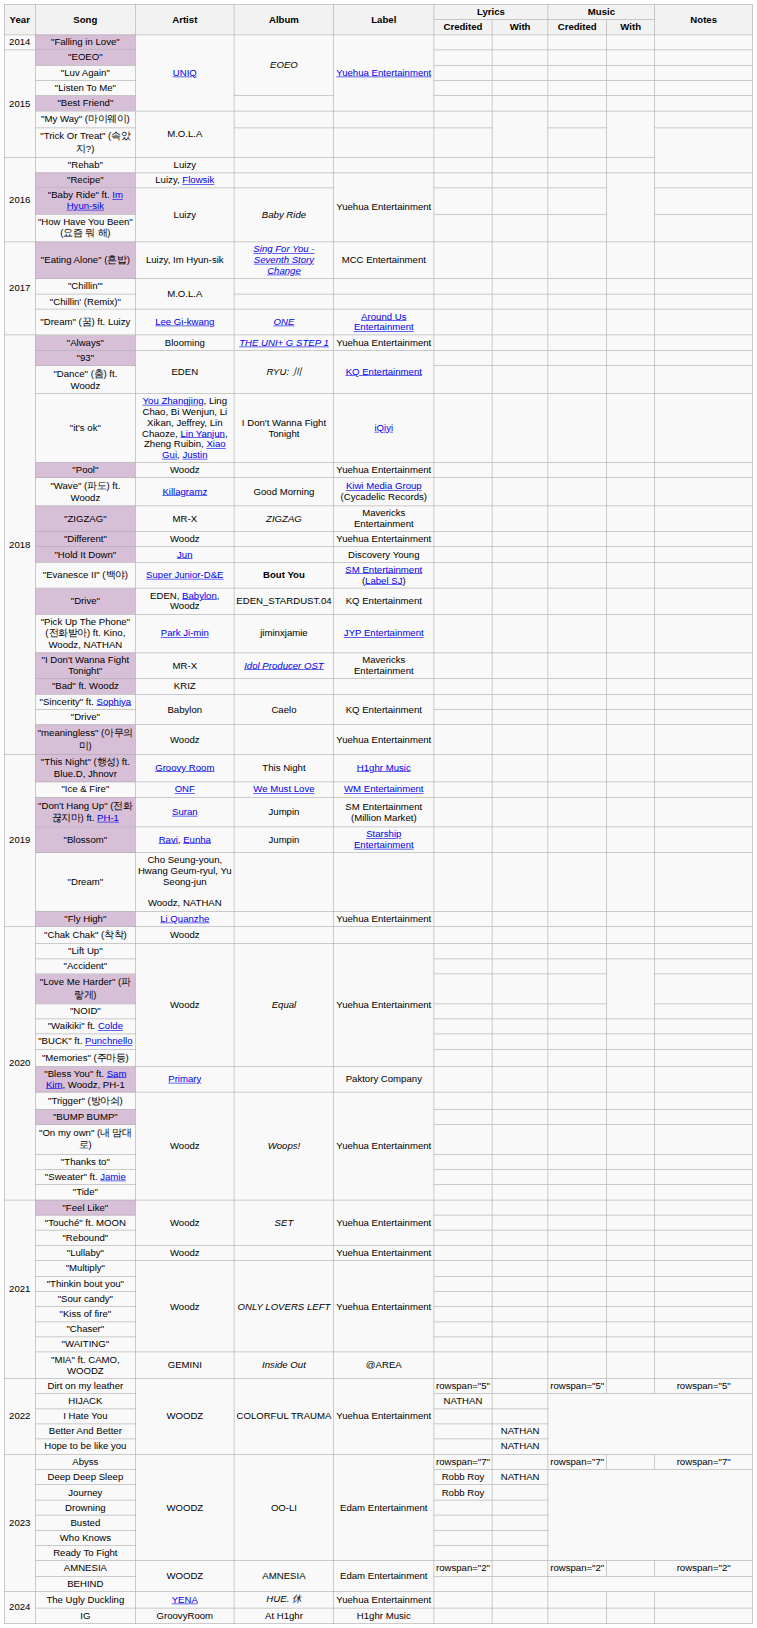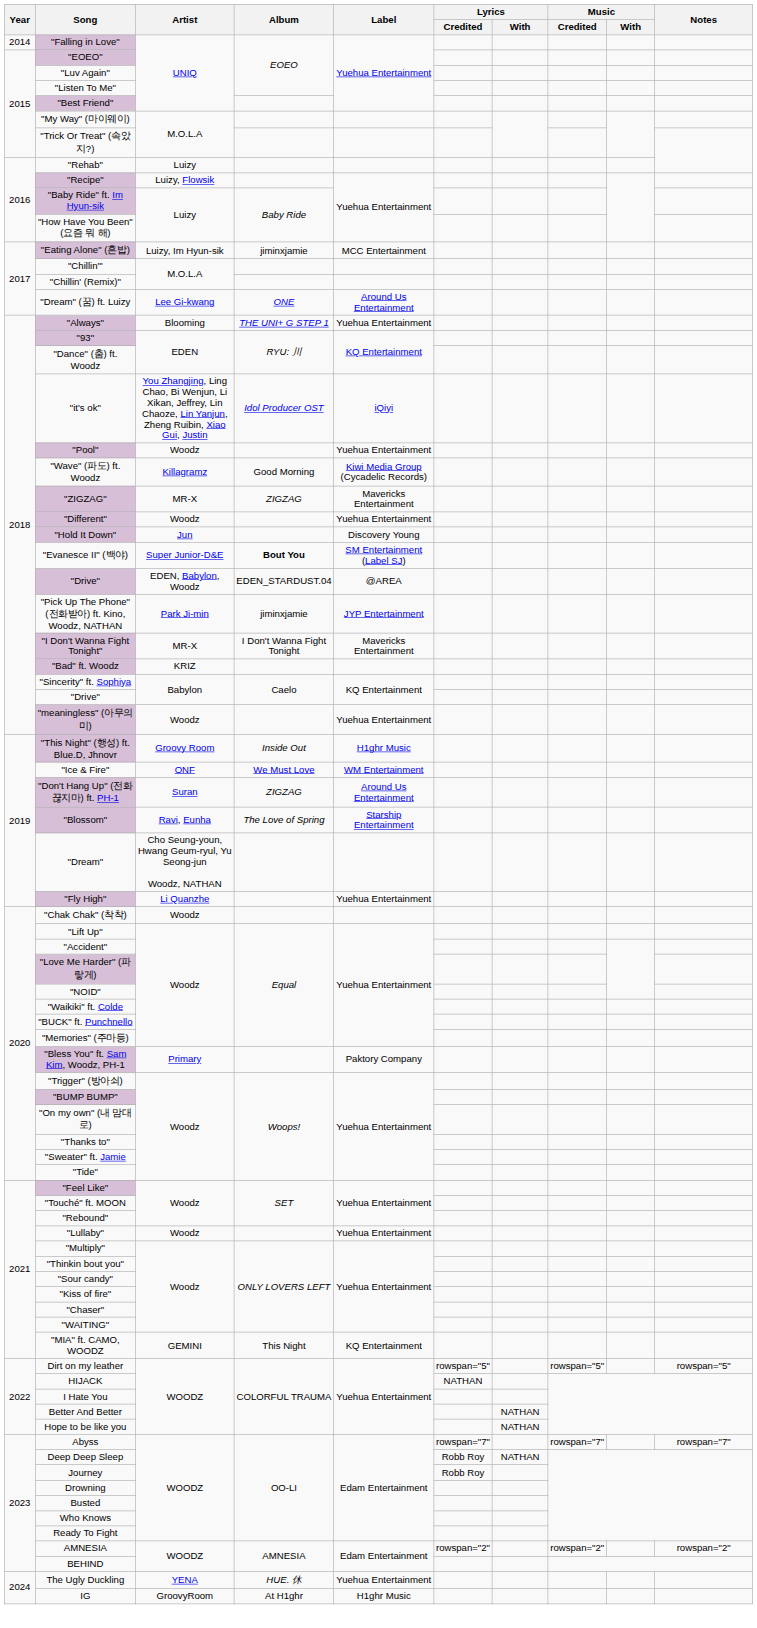(284, 260) Sing For You - Seventh Story Change -> (284, 250) jiminxjamie
(284, 428) I Don't Wanna Fight Tonight -> (284, 408) Idol Producer OST
(384, 601) KQ Entertainment -> (384, 581) @AREA
(284, 666) Idol Producer OST -> (284, 646) I Don't Wanna Fight Tonight
(284, 768) This Night -> (284, 748) Inside Out
(284, 812) Jumpin -> (284, 792) ZIGZAG
(384, 812) SM Entertainment (Million Market) -> (384, 792) Around Us Entertainment
(284, 840) Jumpin -> (284, 820) The Love of Spring
(284, 1365) Inside Out -> (284, 1345) This Night
(384, 1365) @AREA -> (384, 1345) KQ Entertainment
